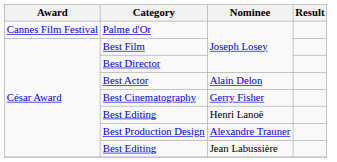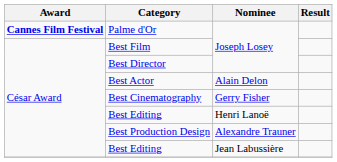(52, 30) normal -> (55, 30) bold
